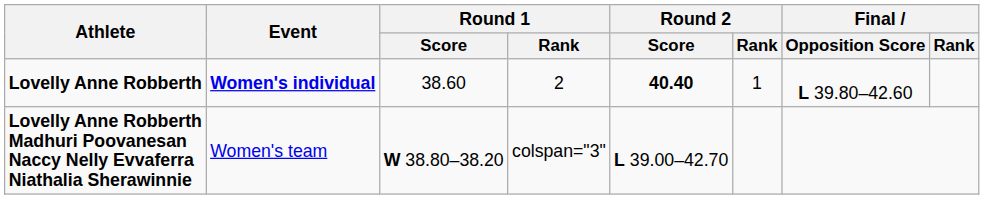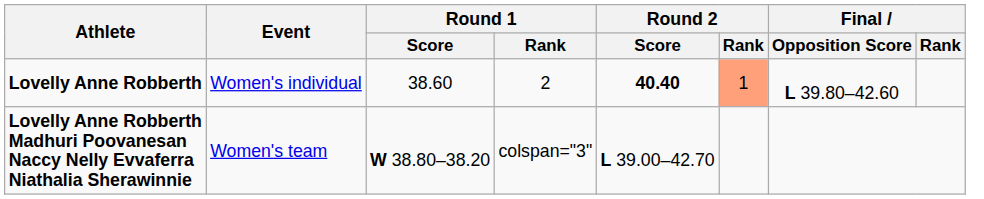(293, 83) bold -> (286, 83) normal
(757, 83) no background -> (743, 83) lightsalmon background
